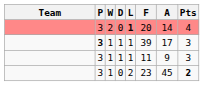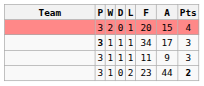(131, 27) bold -> (131, 27) normal
(167, 27) 14 -> (167, 27) 15
(146, 42) 39 -> (146, 42) 34
(167, 73) 45 -> (167, 73) 44
